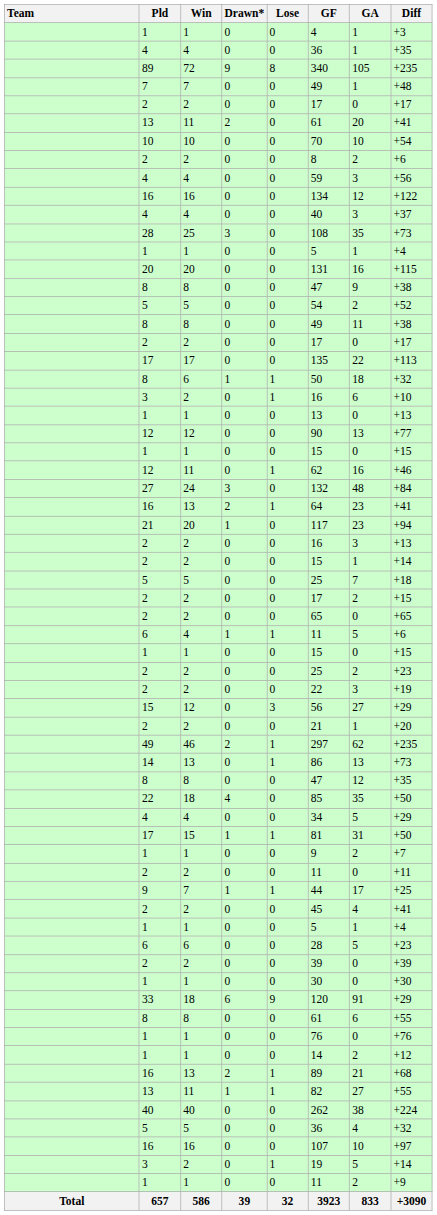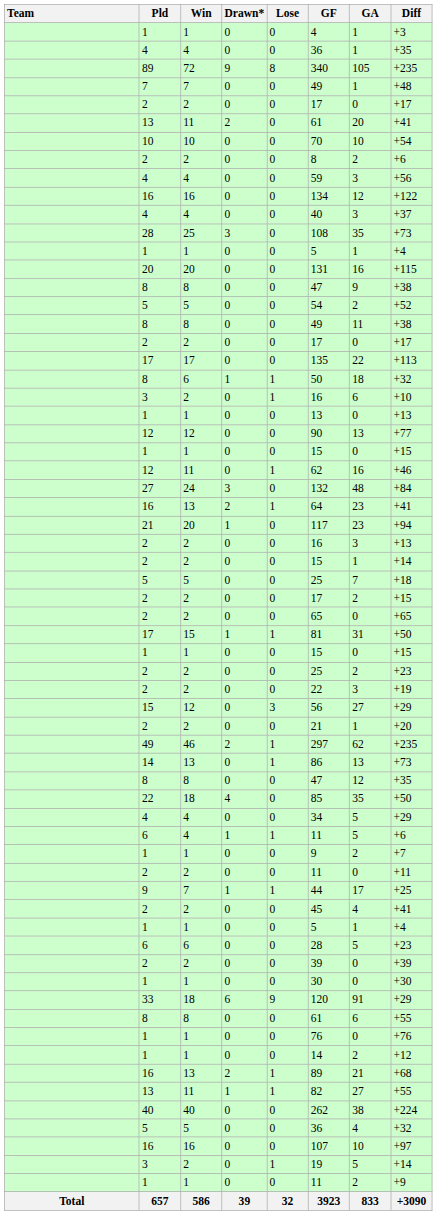rows swapped: (145, 634) <-> (148, 835)
